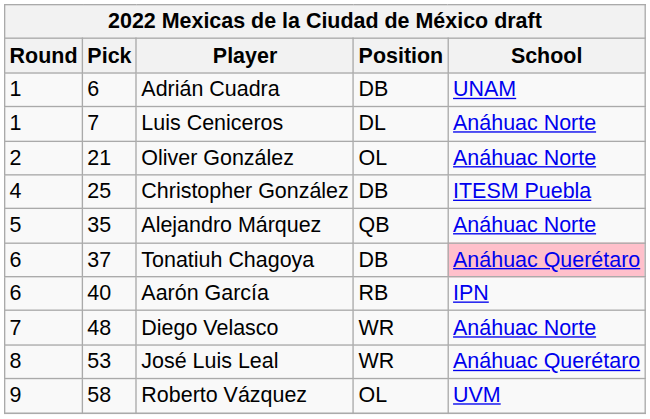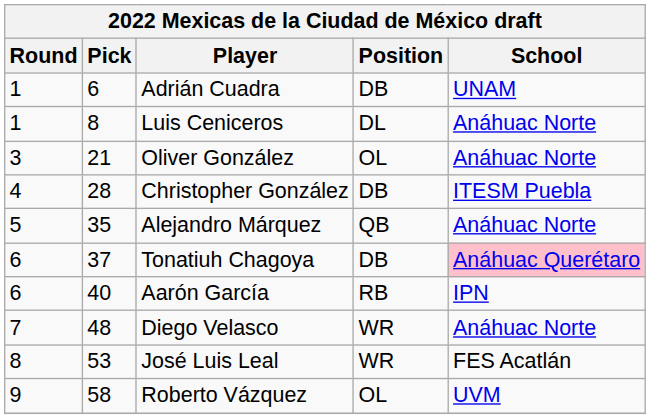(93, 123) 7 -> (93, 123) 8
(16, 157) 2 -> (16, 157) 3
(99, 191) 25 -> (99, 191) 28
(547, 361) Anáhuac Querétaro -> (512, 361) FES Acatlán
